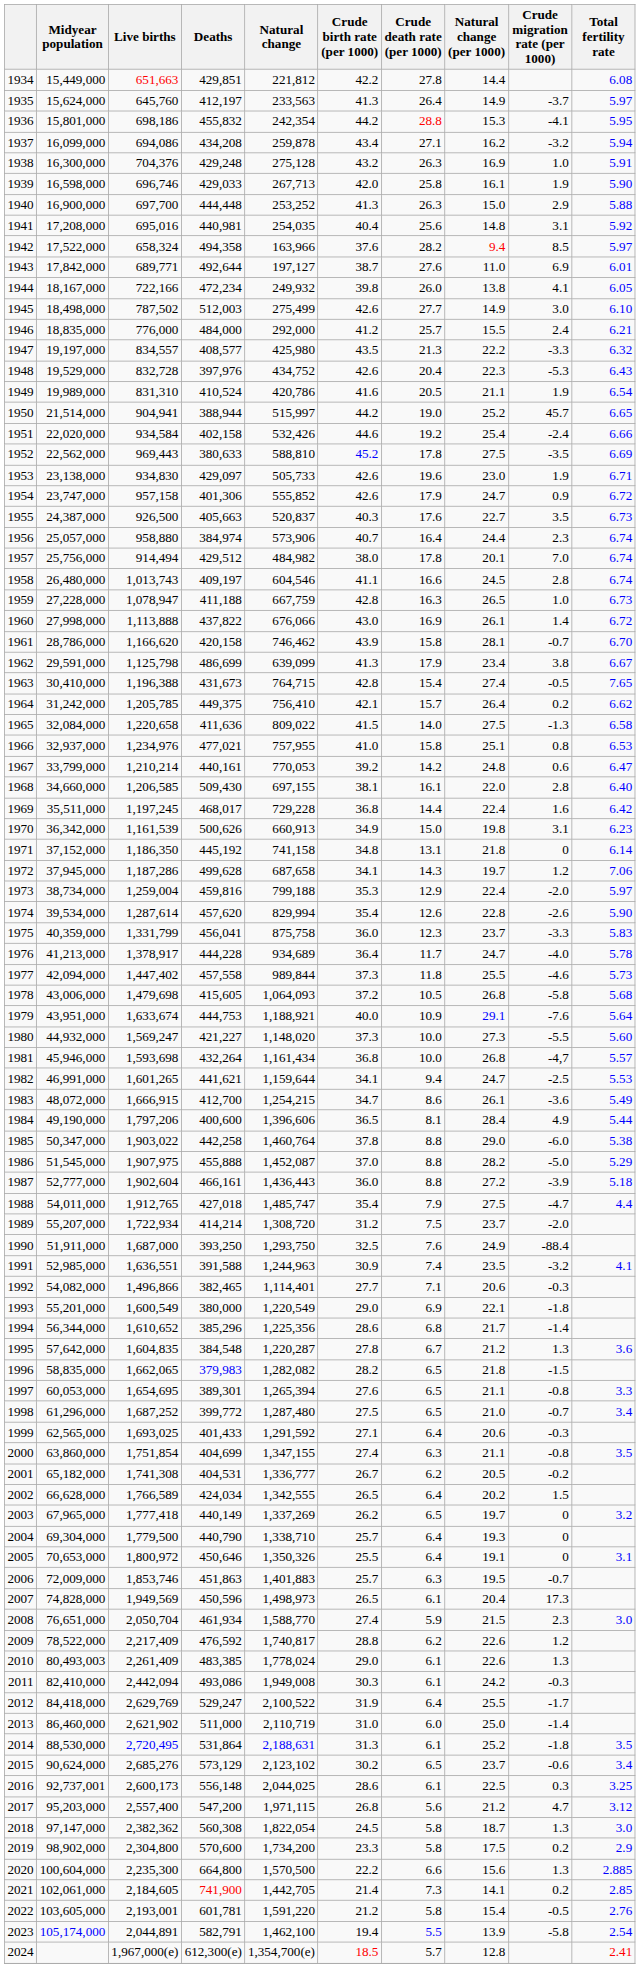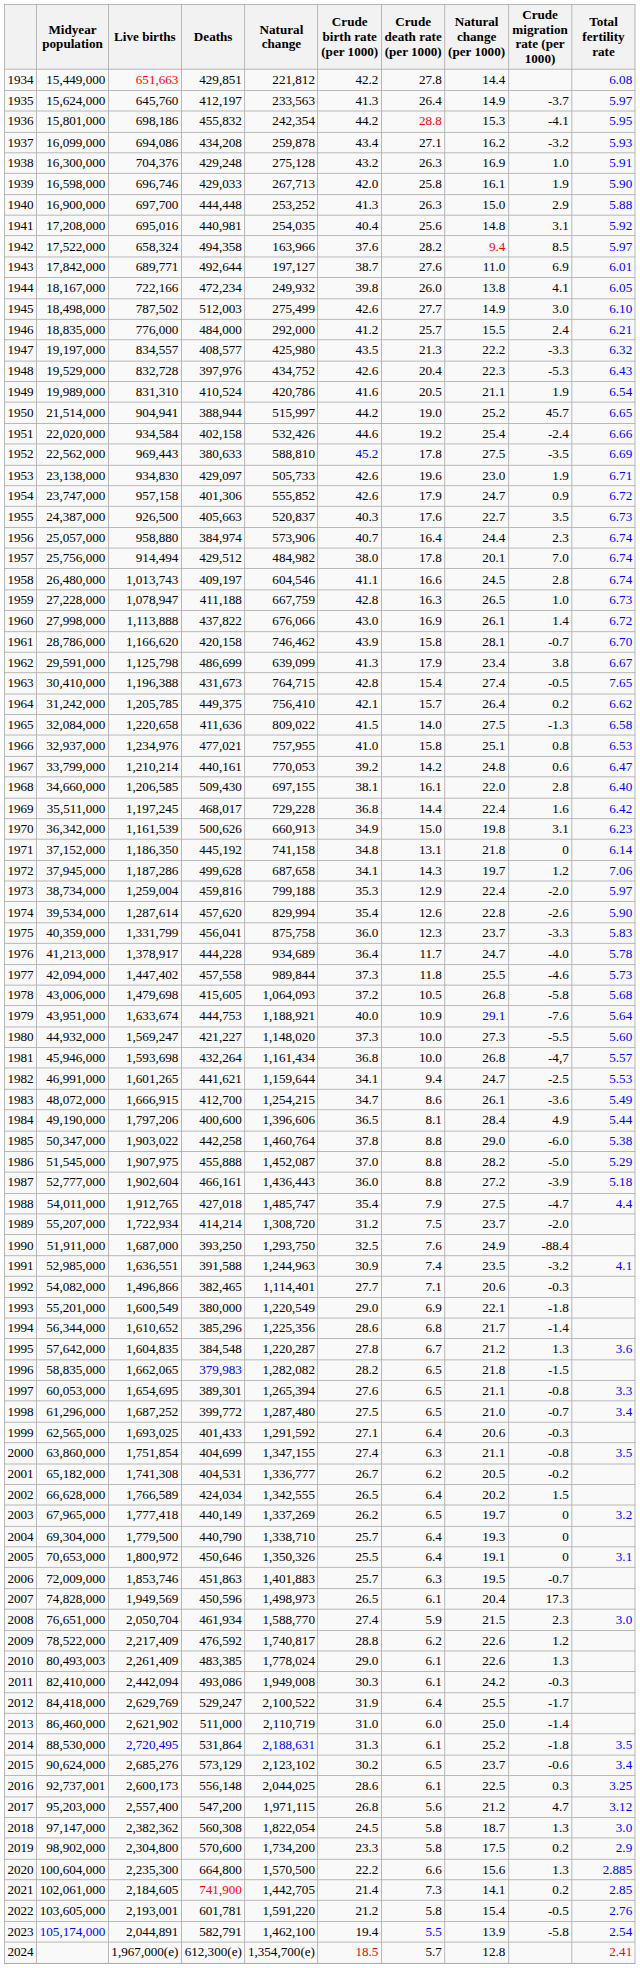(621, 142) 5.94 -> (621, 142) 5.93
